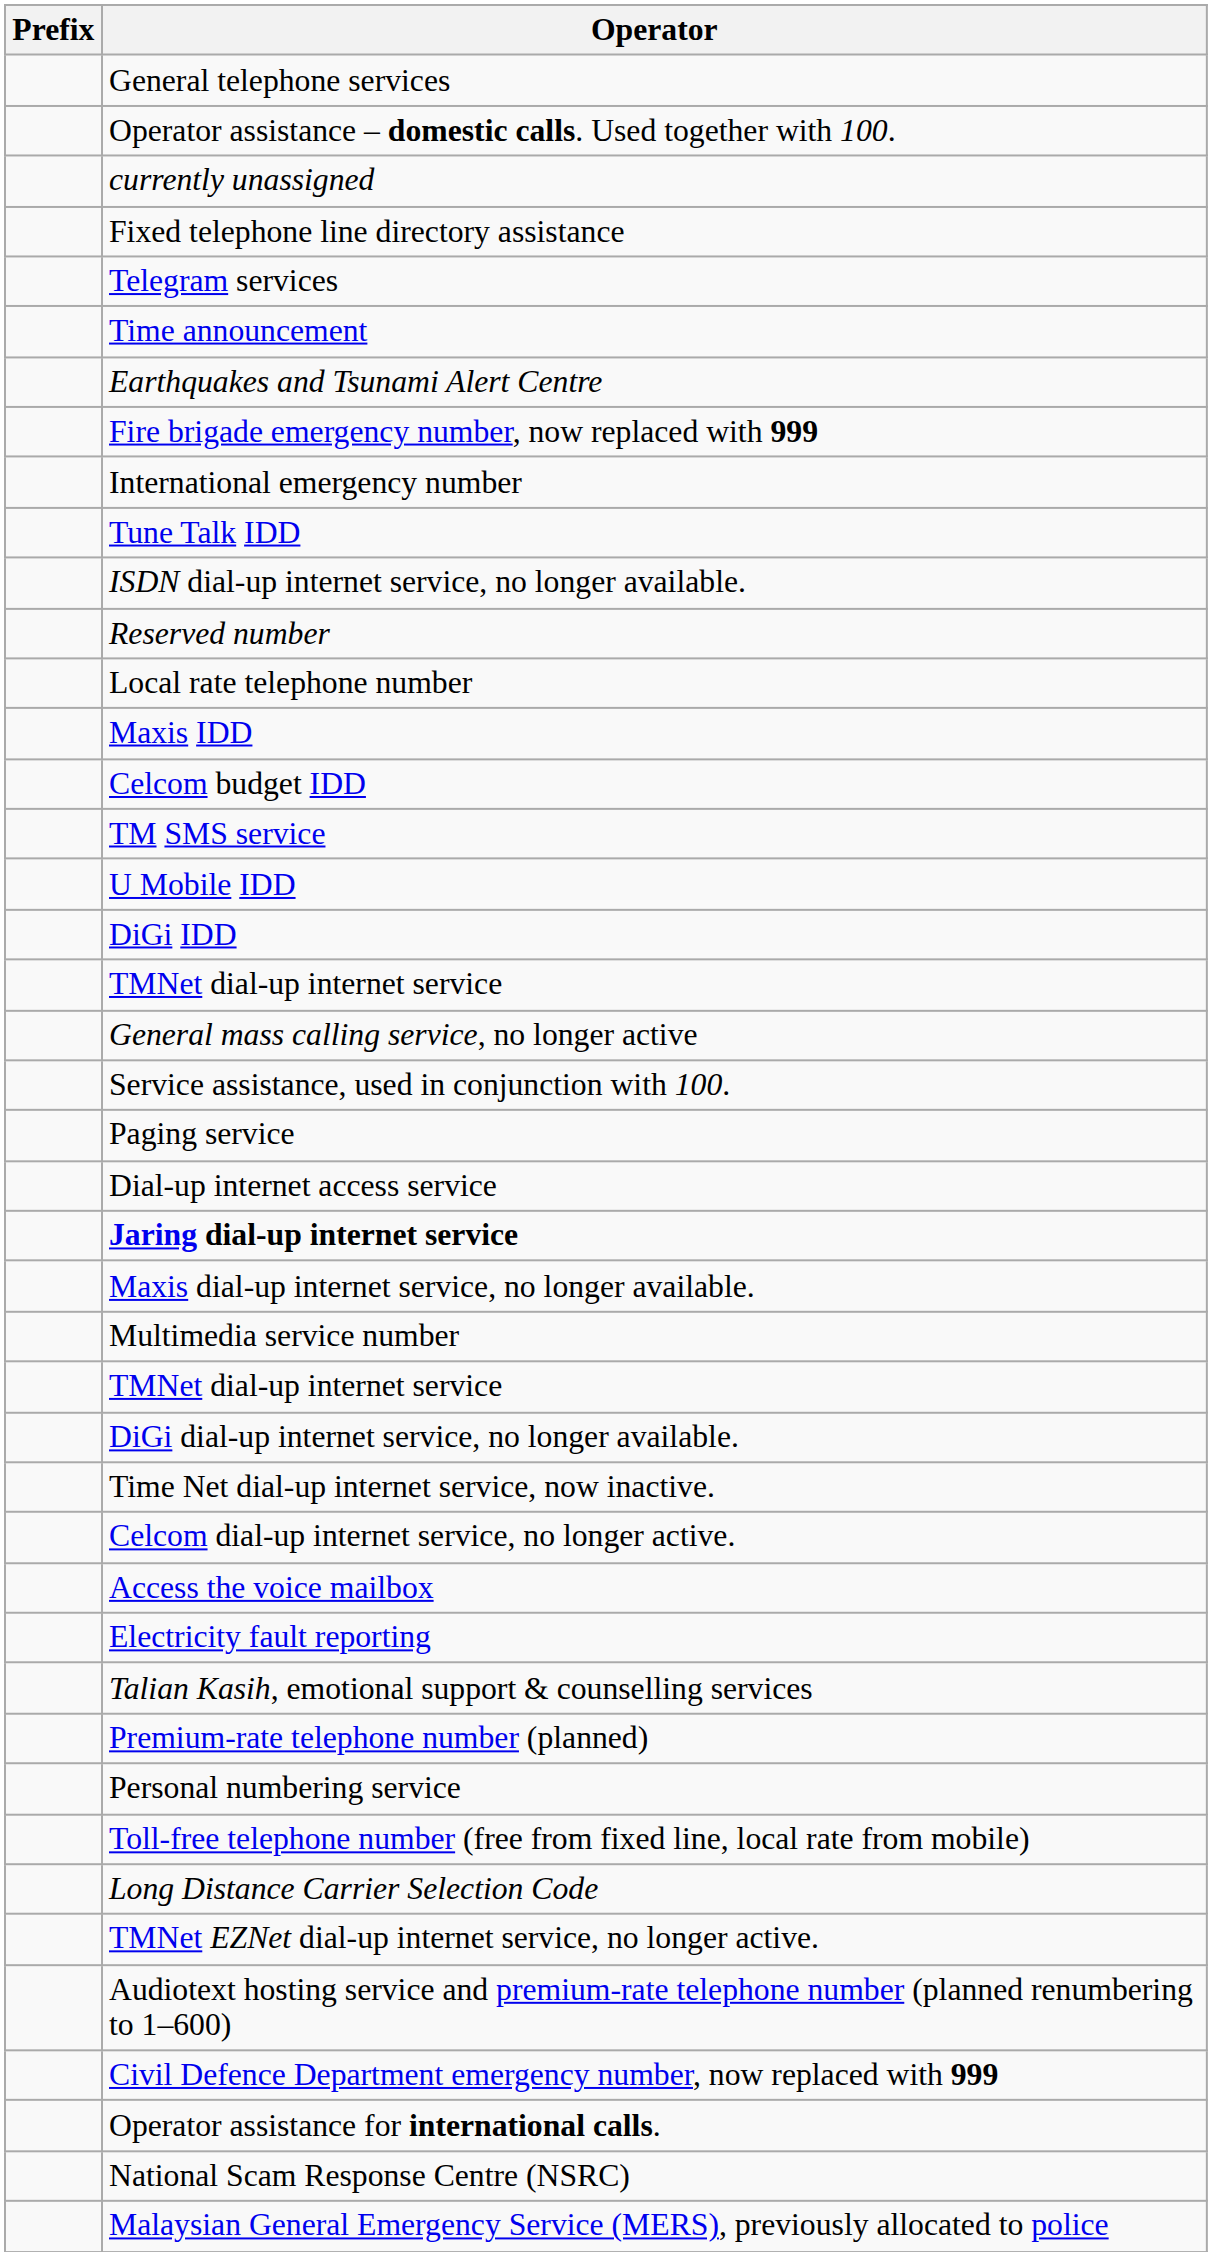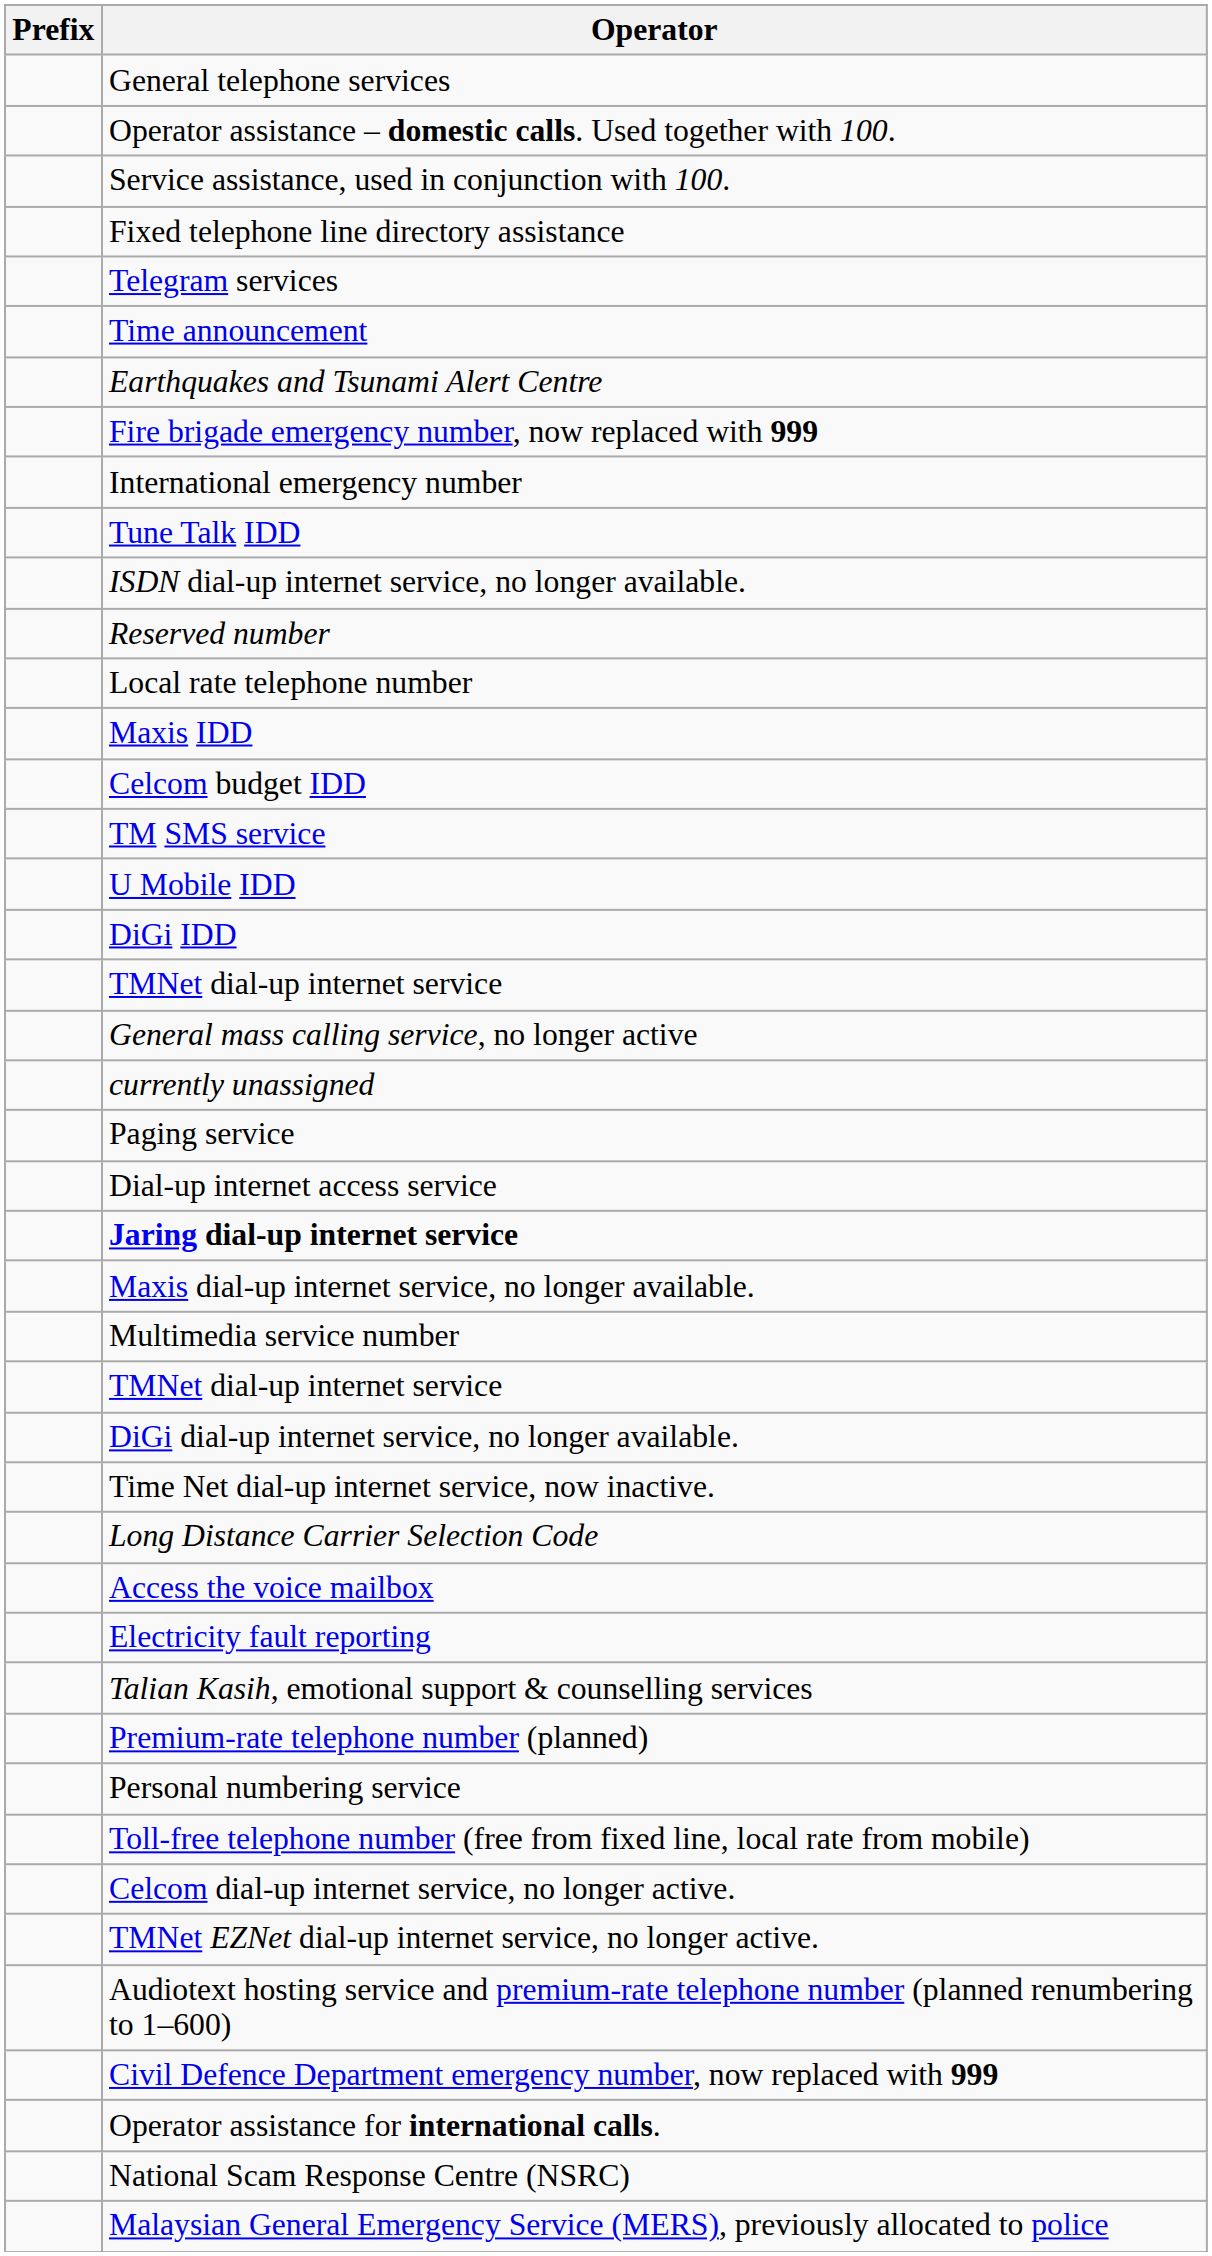(242, 180) currently unassigned -> (420, 180) Service assistance, used in conjunction with 100.
(420, 1084) Service assistance, used in conjunction with 100. -> (242, 1084) currently unassigned
(422, 1536) Celcom dial-up internet service, no longer active. -> (354, 1536) Long Distance Carrier Selection Code
(354, 1888) Long Distance Carrier Selection Code -> (422, 1888) Celcom dial-up internet service, no longer active.
